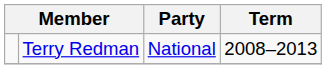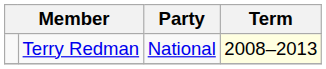(271, 48) no background -> (271, 48) lightyellow background
